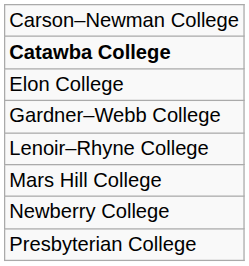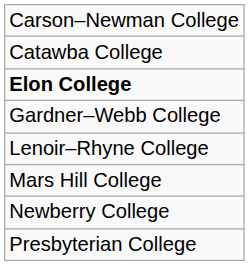(90, 52) bold -> (86, 52) normal
(66, 84) normal -> (70, 84) bold
